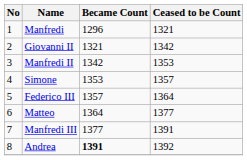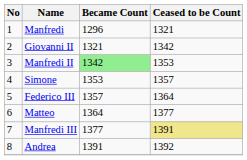(92, 63) no background -> (92, 63) lightgreen background
(163, 130) no background -> (163, 130) khaki background
(92, 146) bold -> (92, 146) normal
